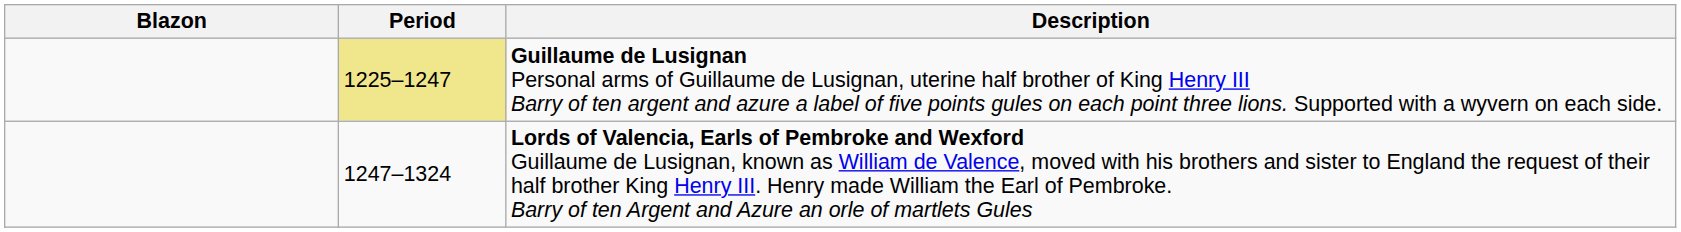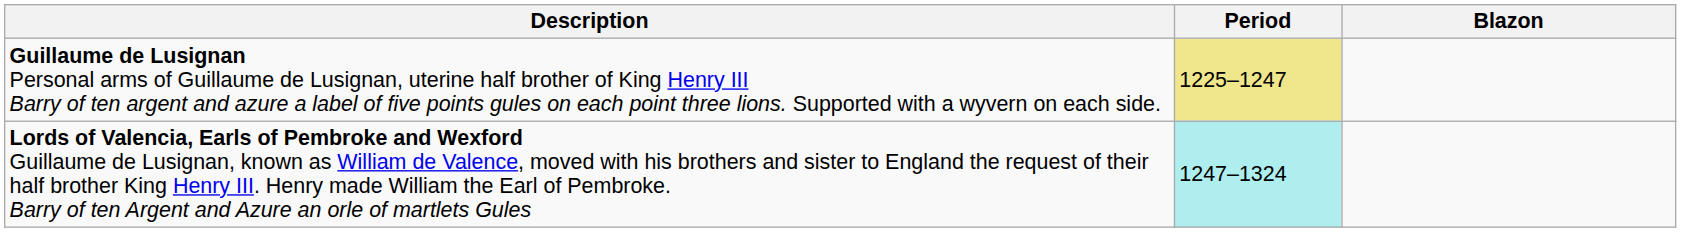columns swapped: (172, 21) <-> (1091, 21)
(397, 173) no background -> (1233, 173) paleturquoise background
